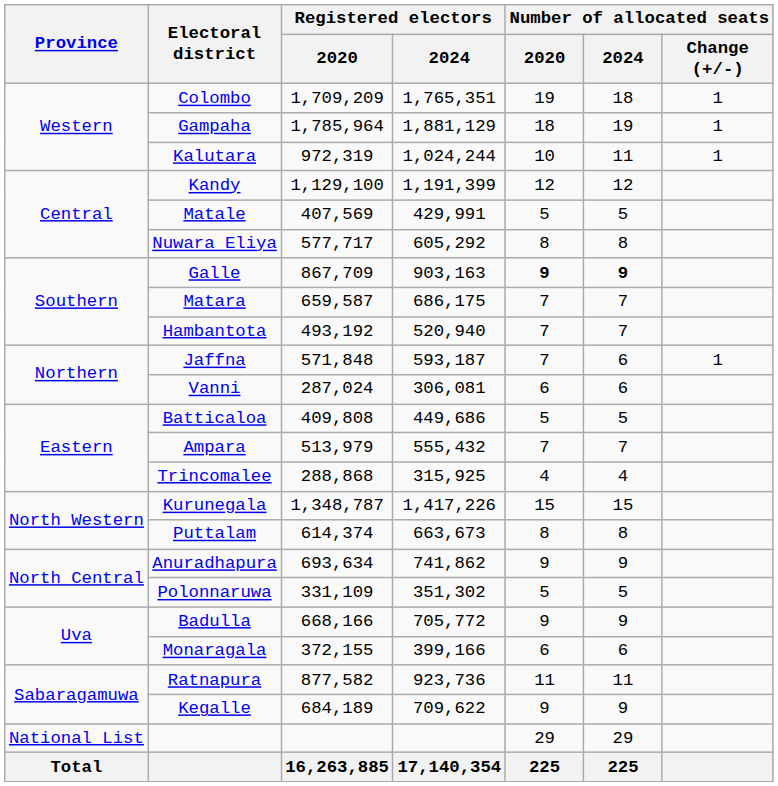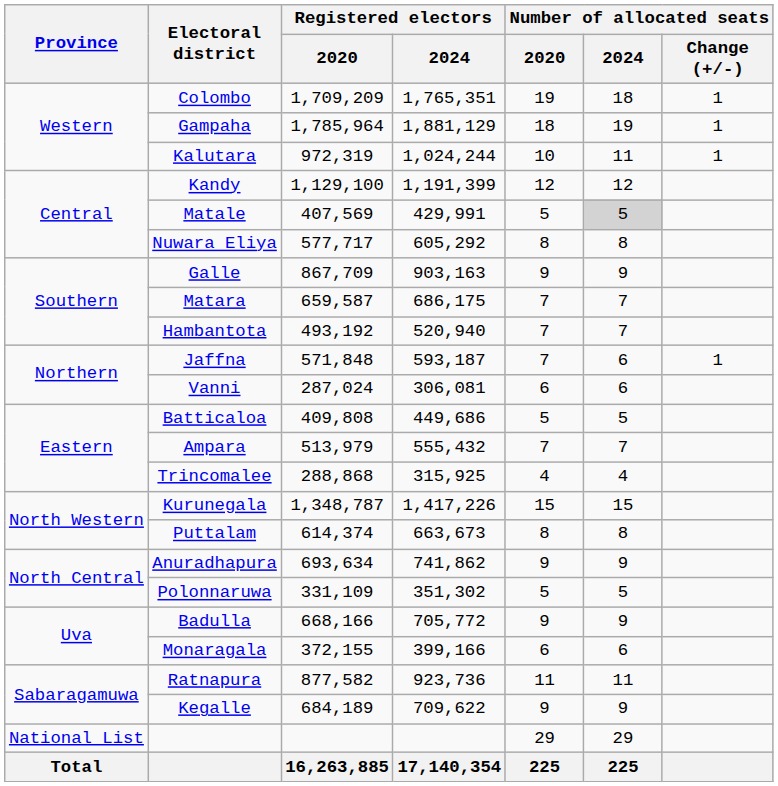(623, 214) no background -> (623, 214) lightgrey background
(545, 272) bold -> (545, 272) normal
(623, 272) bold -> (623, 272) normal
